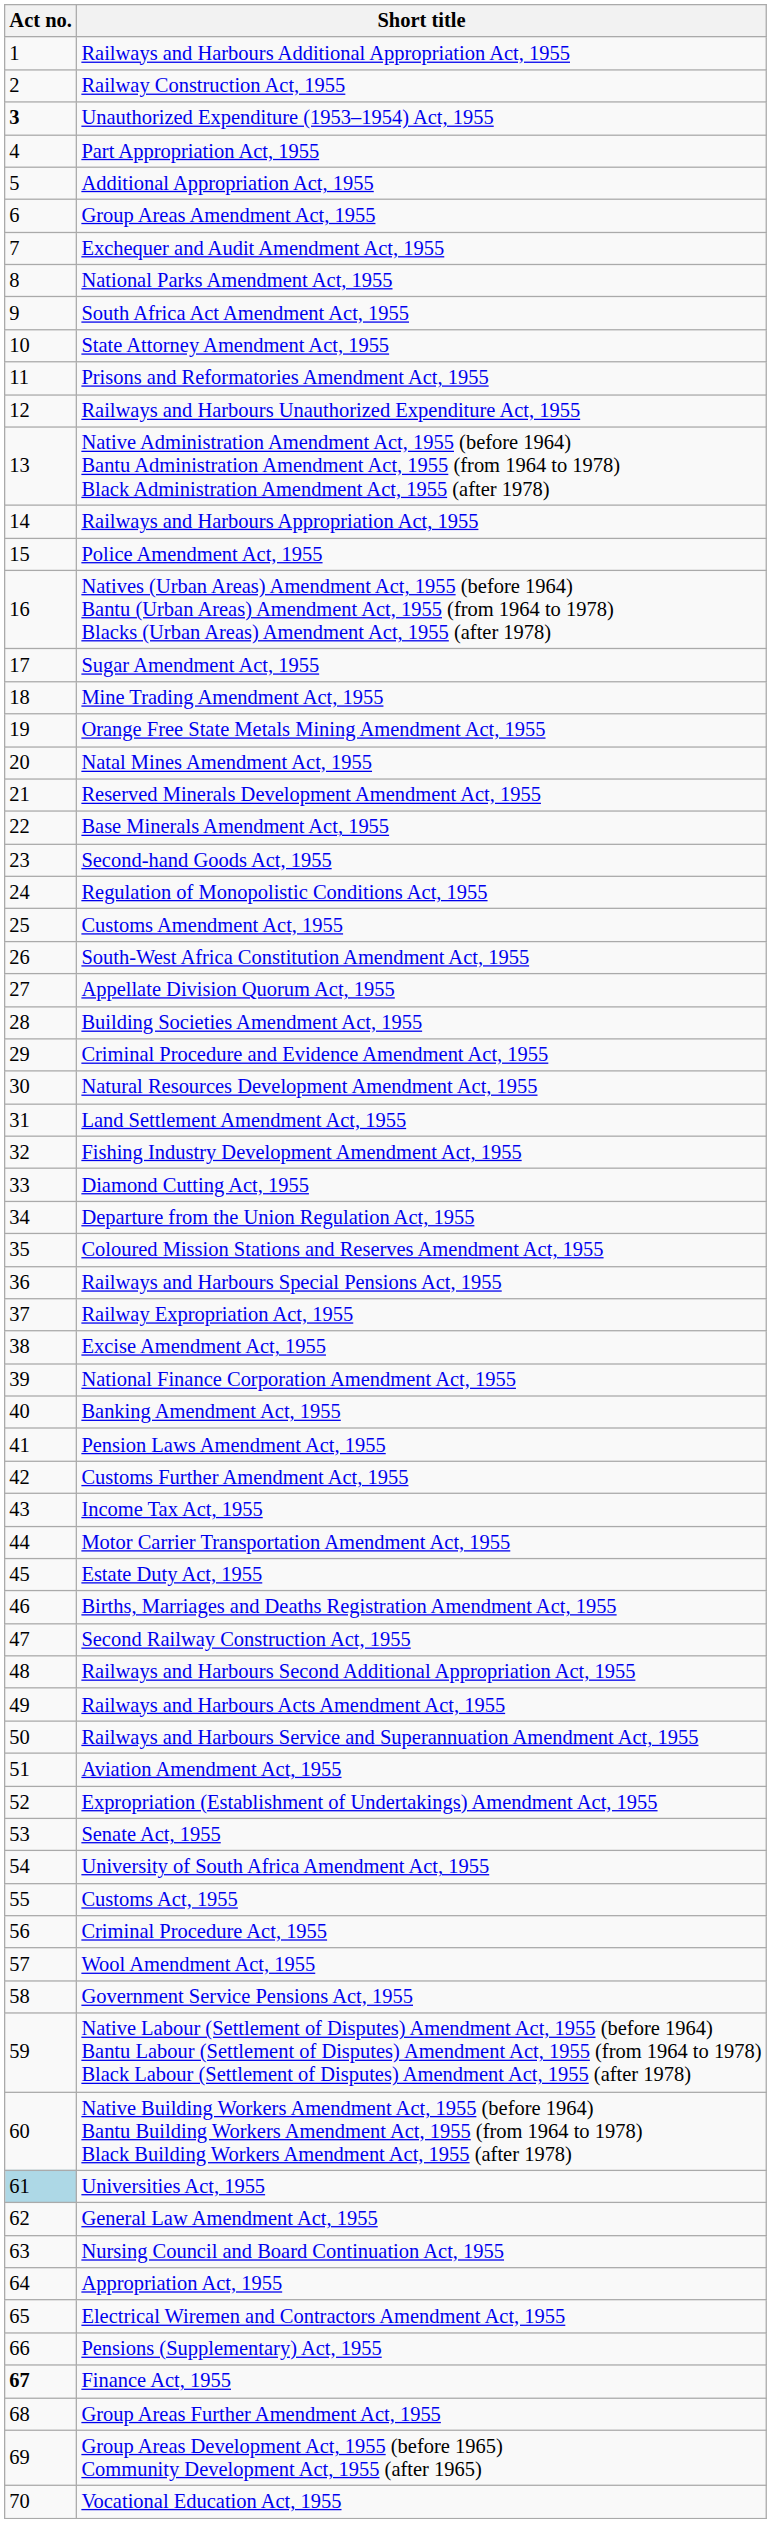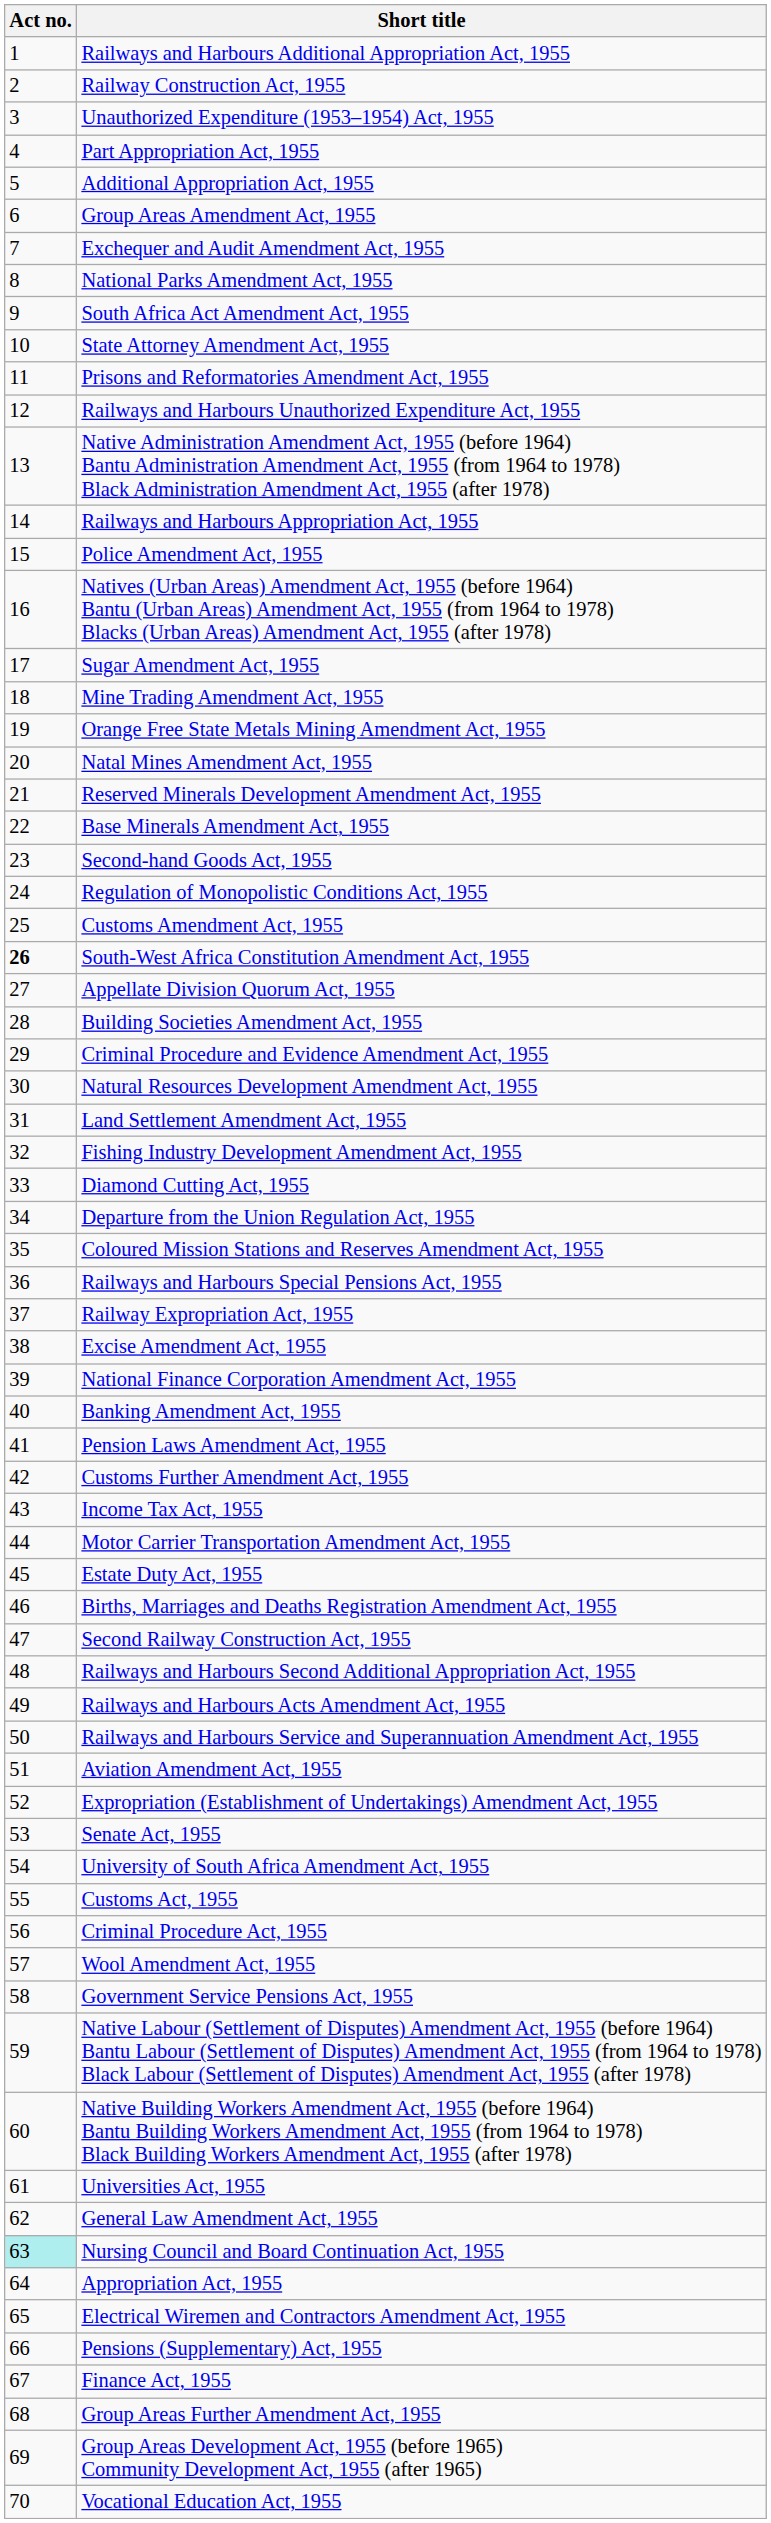(14, 118) bold -> (14, 118) normal
(20, 957) normal -> (20, 957) bold
(20, 2186) lightblue background -> (20, 2186) no background
(20, 2251) no background -> (20, 2251) paleturquoise background
(20, 2381) bold -> (20, 2381) normal
